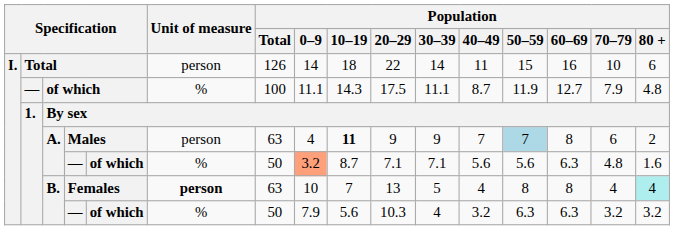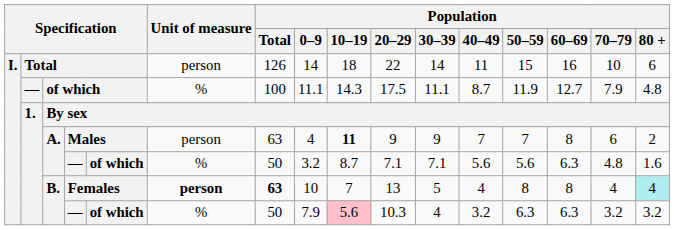(525, 138) lightblue background -> (525, 138) no background
(311, 163) lightsalmon background -> (311, 163) no background
(275, 187) normal -> (275, 187) bold
(349, 211) no background -> (349, 211) pink background
